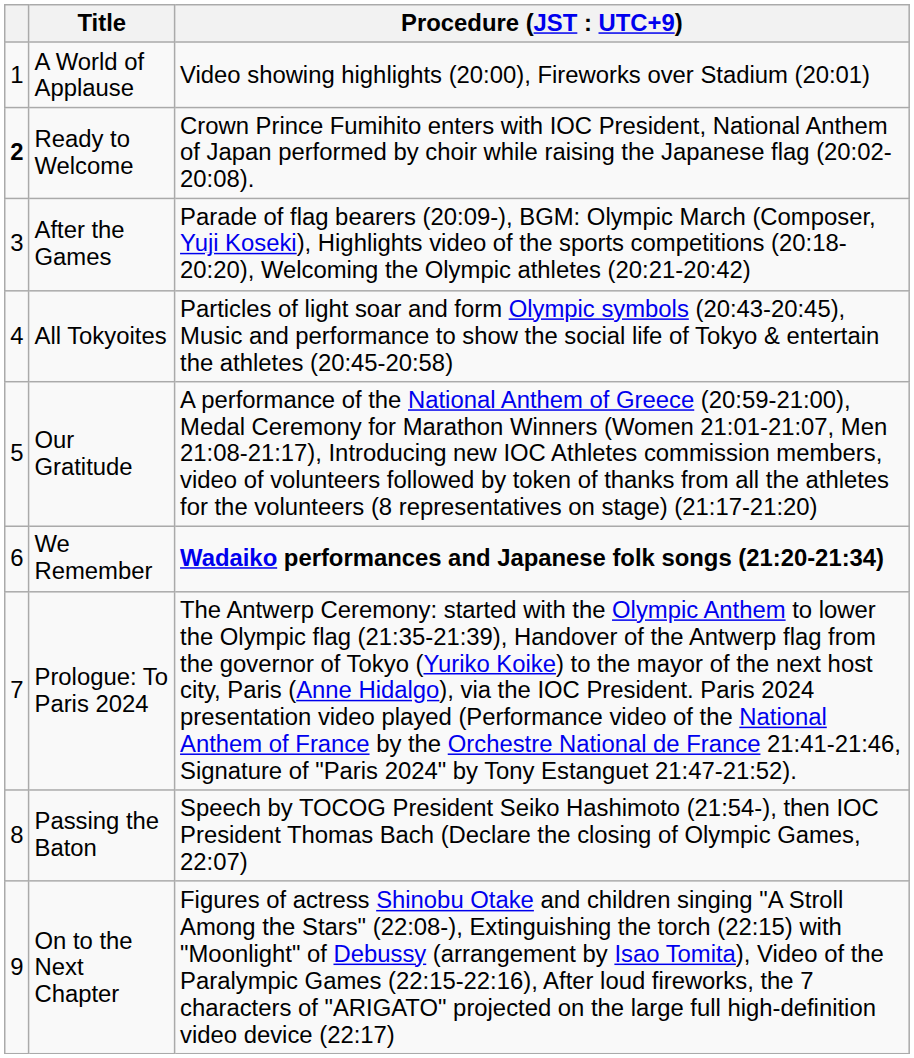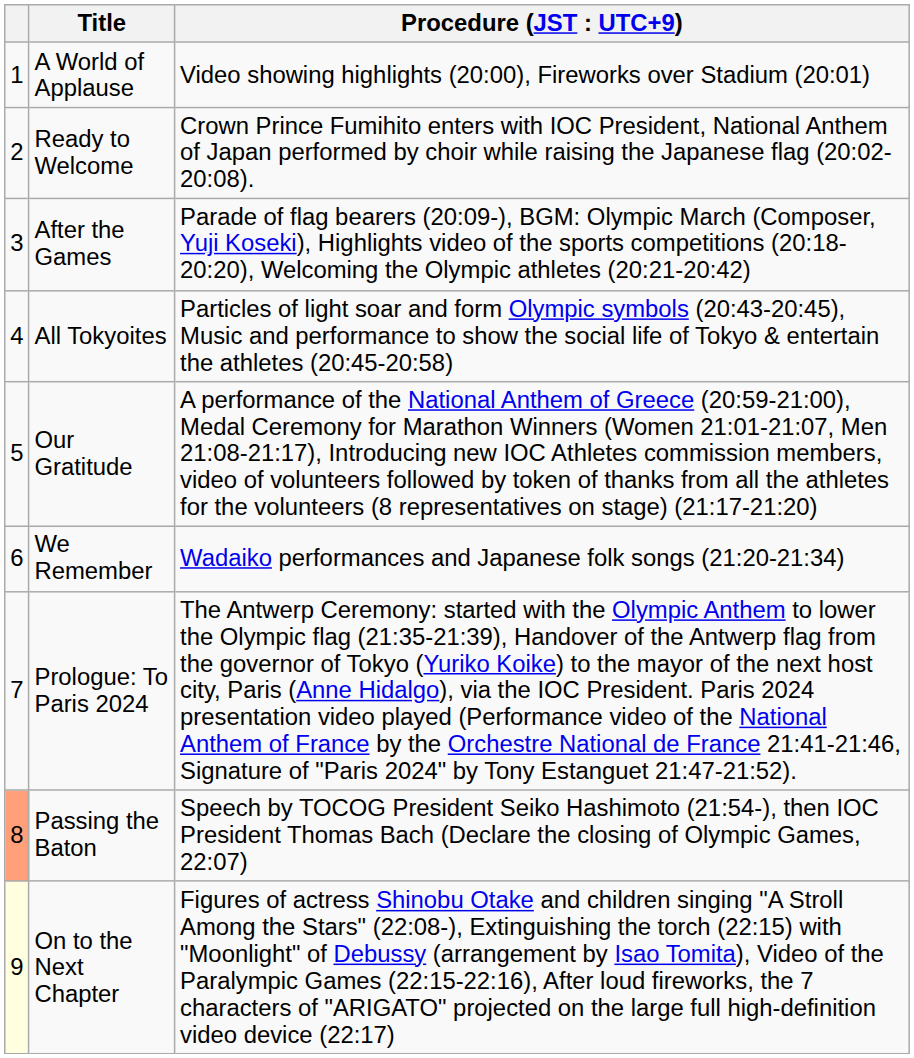(17, 152) bold -> (17, 152) normal
(532, 558) bold -> (512, 558) normal
(17, 835) no background -> (17, 835) lightsalmon background
(17, 967) no background -> (17, 967) lightyellow background
